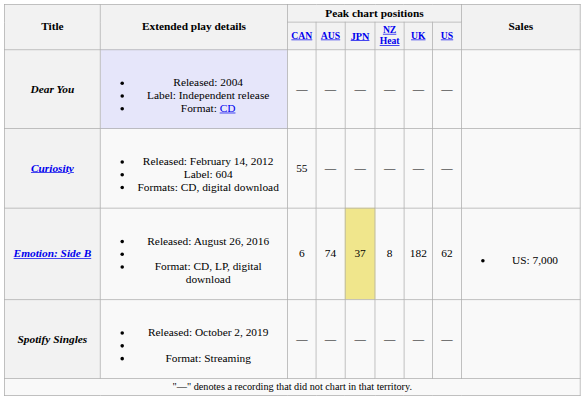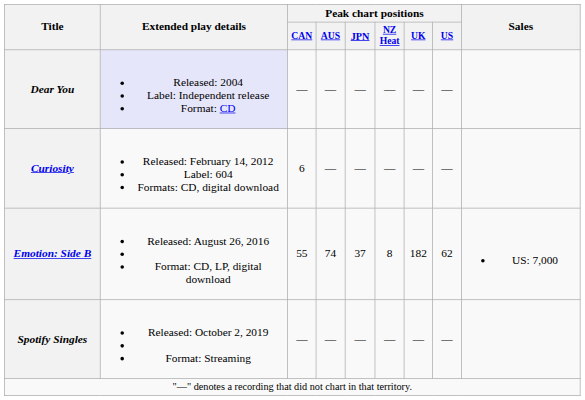(302, 168) 55 -> (302, 168) 6
(302, 253) 6 -> (302, 253) 55
(360, 253) khaki background -> (360, 253) no background
